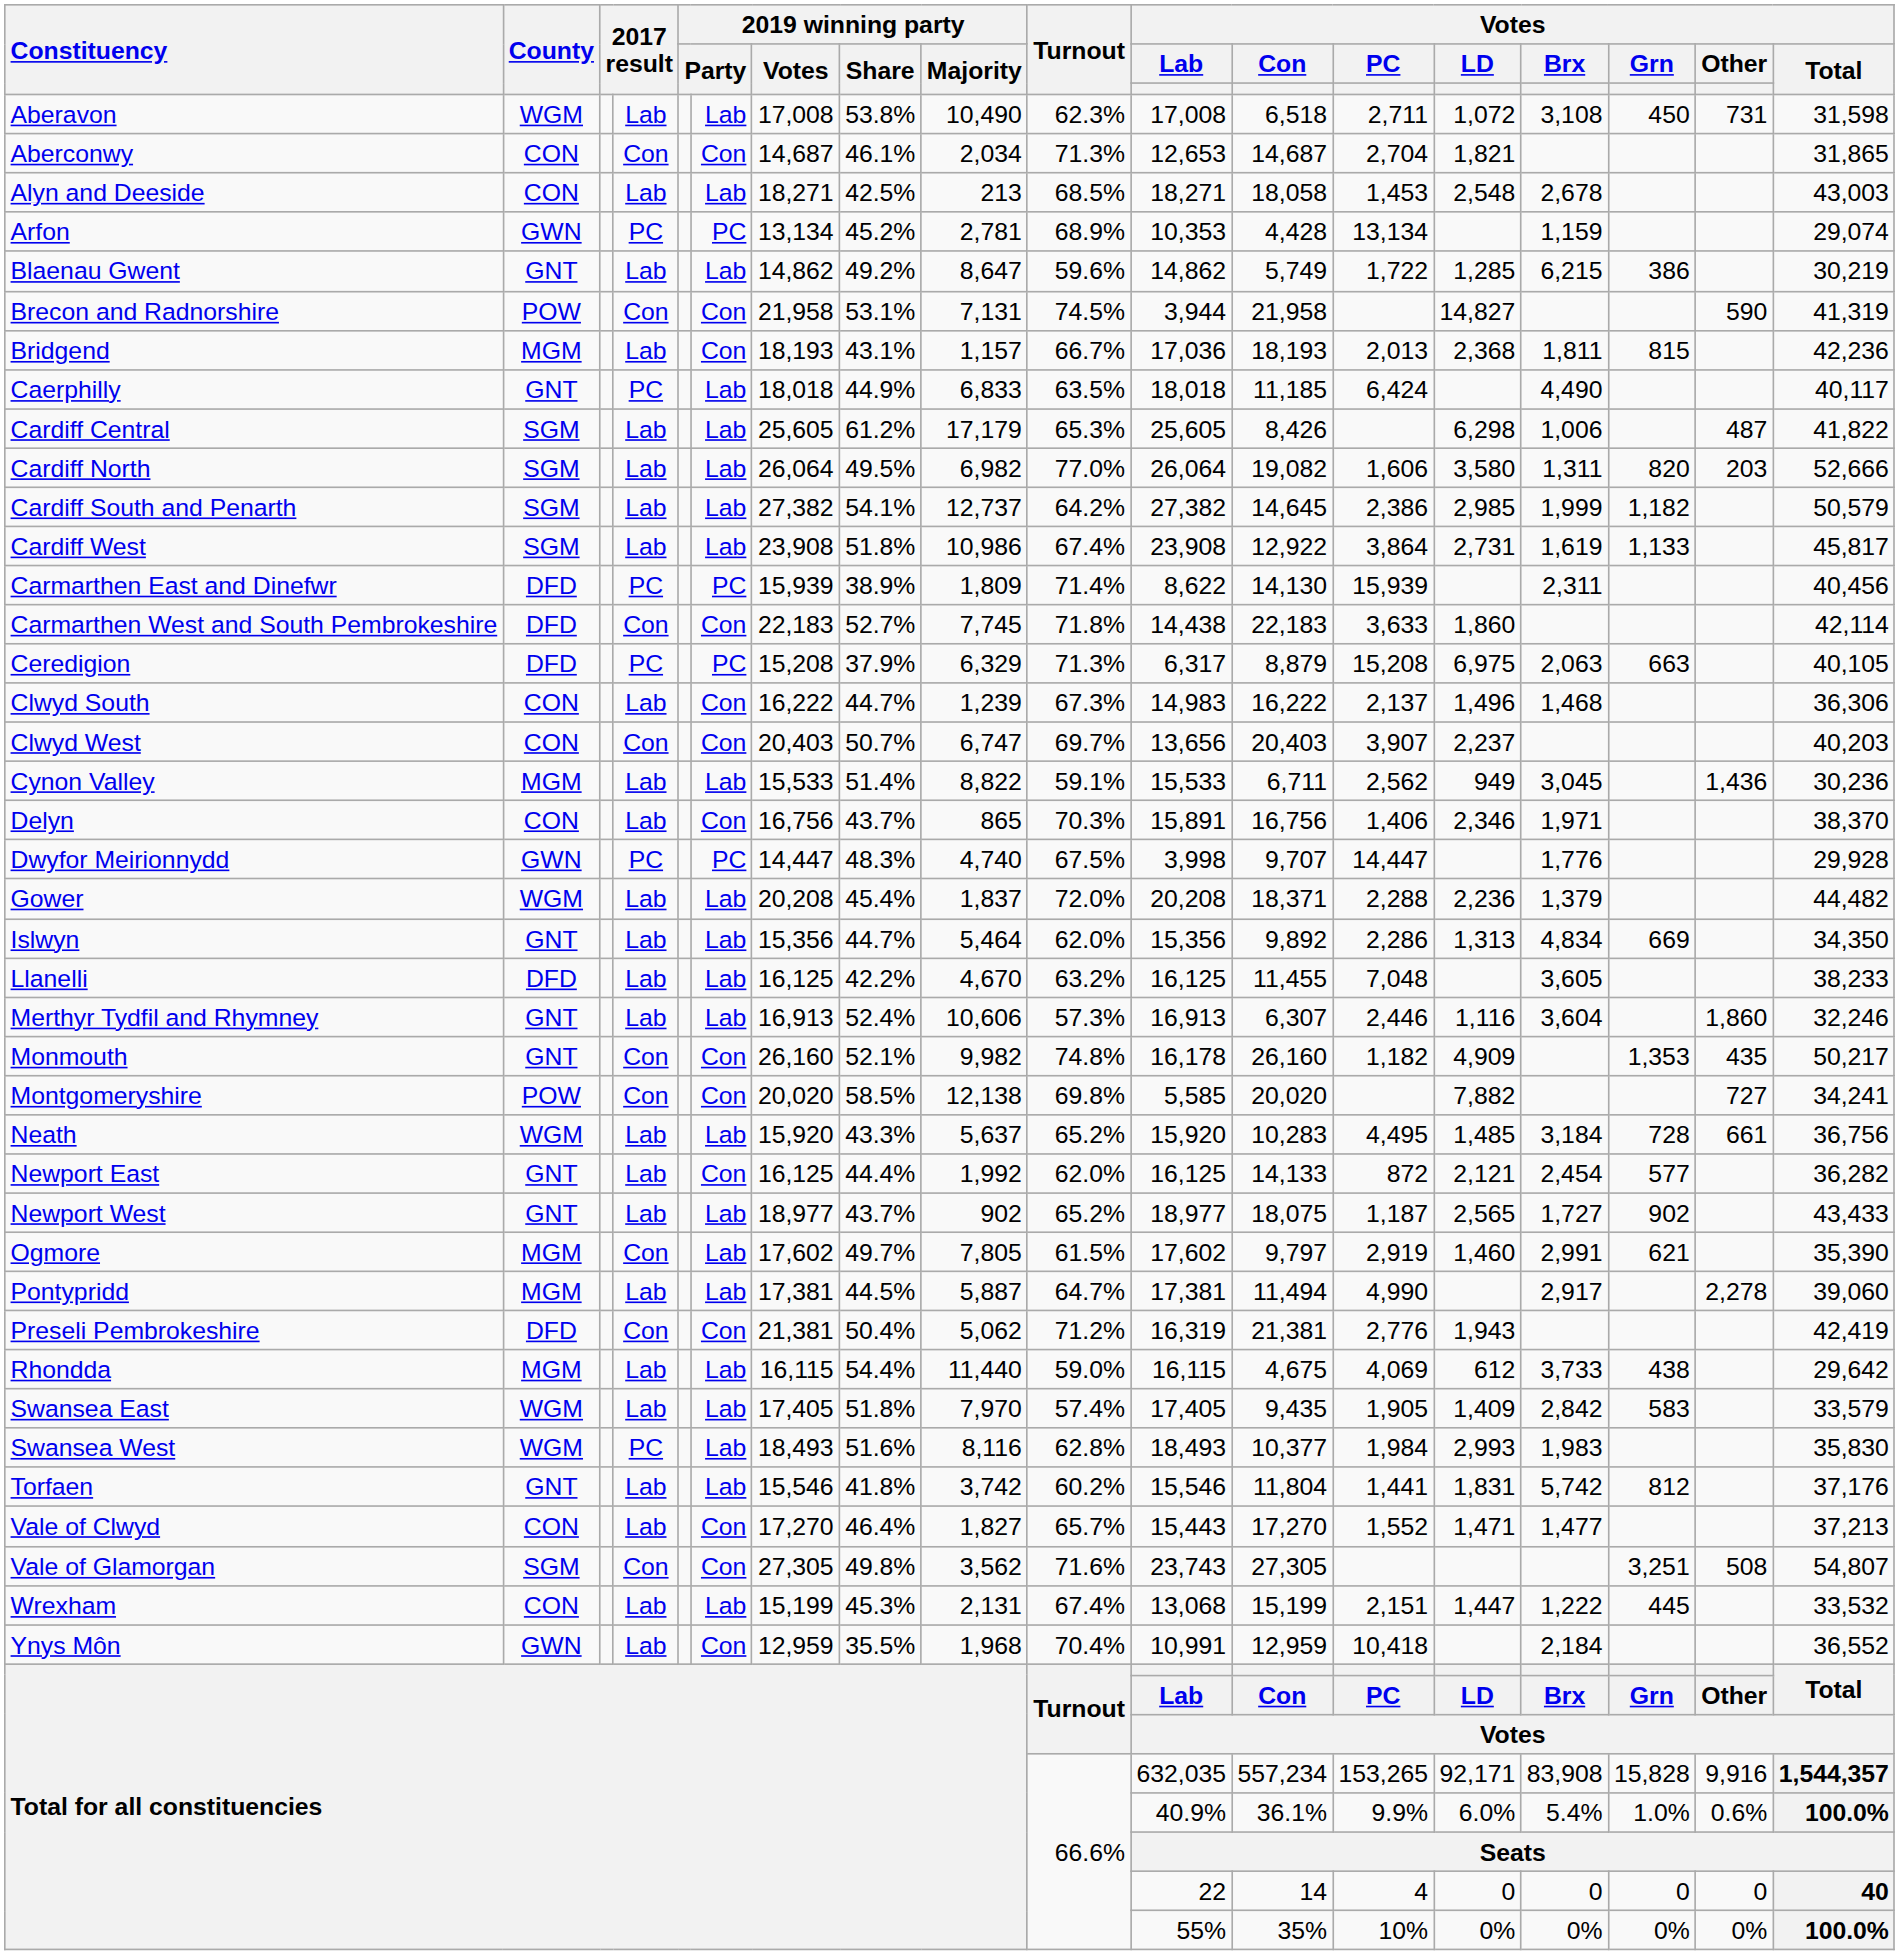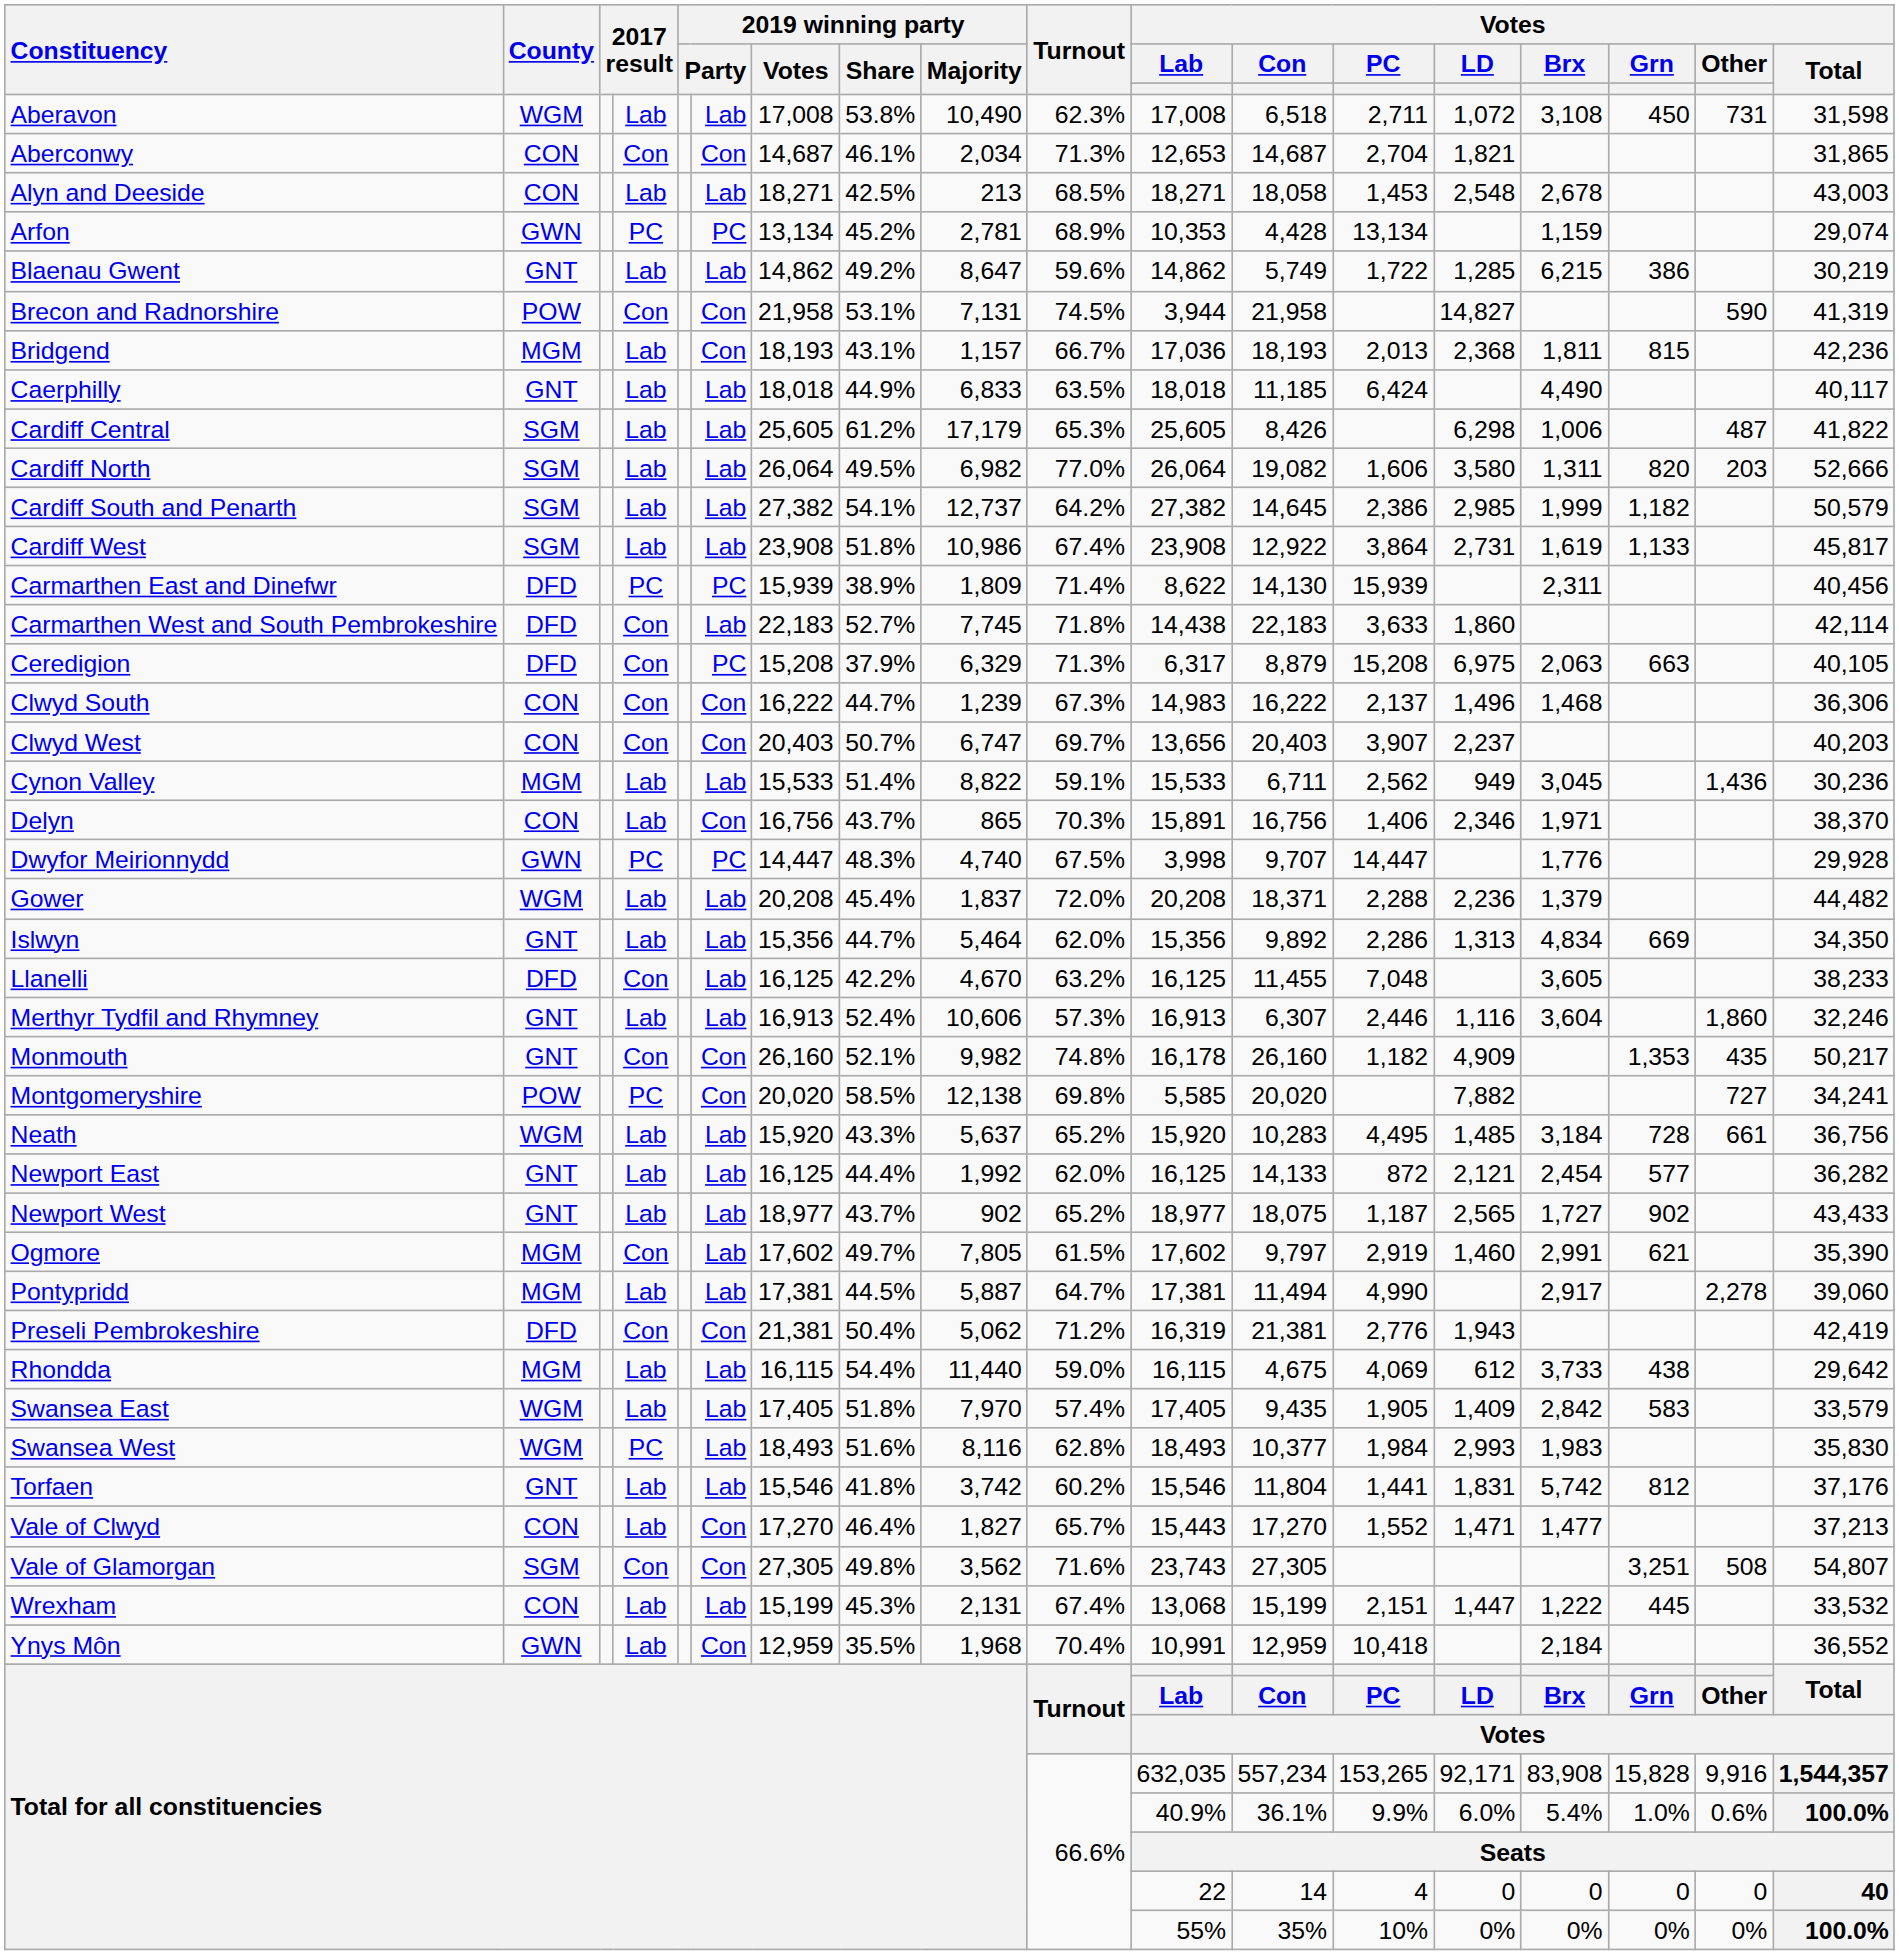(646, 389) PC -> (646, 389) Lab
(724, 624) Con -> (726, 624) Lab
(646, 664) PC -> (646, 664) Con
(646, 703) Lab -> (646, 703) Con
(646, 977) Lab -> (646, 977) Con
(646, 1095) Con -> (646, 1095) PC
(724, 1174) Con -> (726, 1174) Lab
